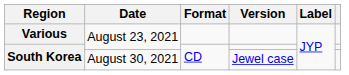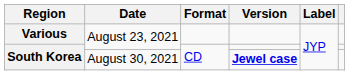(263, 59) normal -> (265, 59) bold
